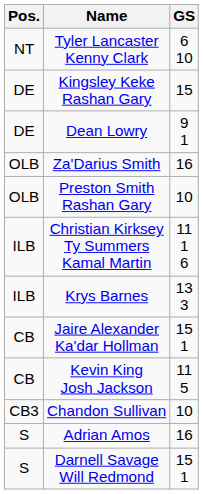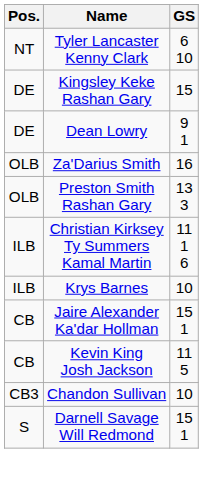(184, 196) 10 -> (184, 196) 13 3
(184, 296) 13 3 -> (184, 287) 10
- row: (107, 435)
